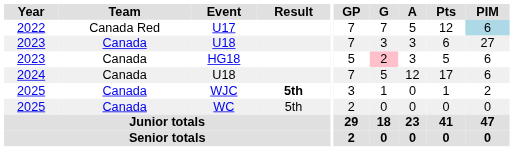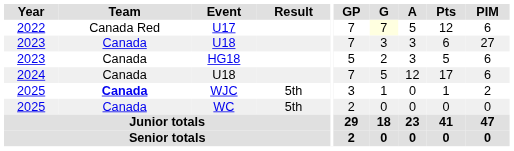(384, 27) no background -> (384, 27) lightyellow background
(488, 27) lightblue background -> (488, 27) no background
(384, 59) pink background -> (384, 59) no background
(125, 91) normal -> (125, 91) bold
(294, 91) bold -> (294, 91) normal
